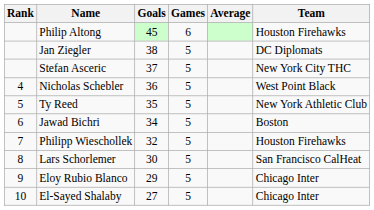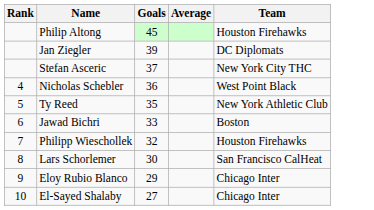- column: (188, 13)
(152, 50) 38 -> (152, 50) 39
(152, 123) 34 -> (152, 123) 33
